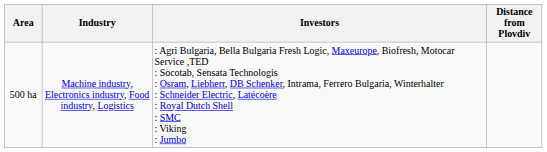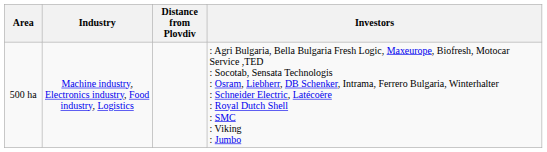columns swapped: (514, 23) <-> (319, 23)
